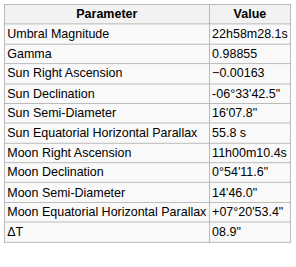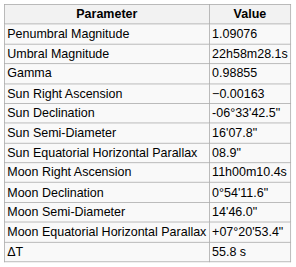+ row: (68, 34)
(229, 133) 55.8 s -> (226, 152) 08.9"
(226, 232) 08.9" -> (229, 251) 55.8 s
